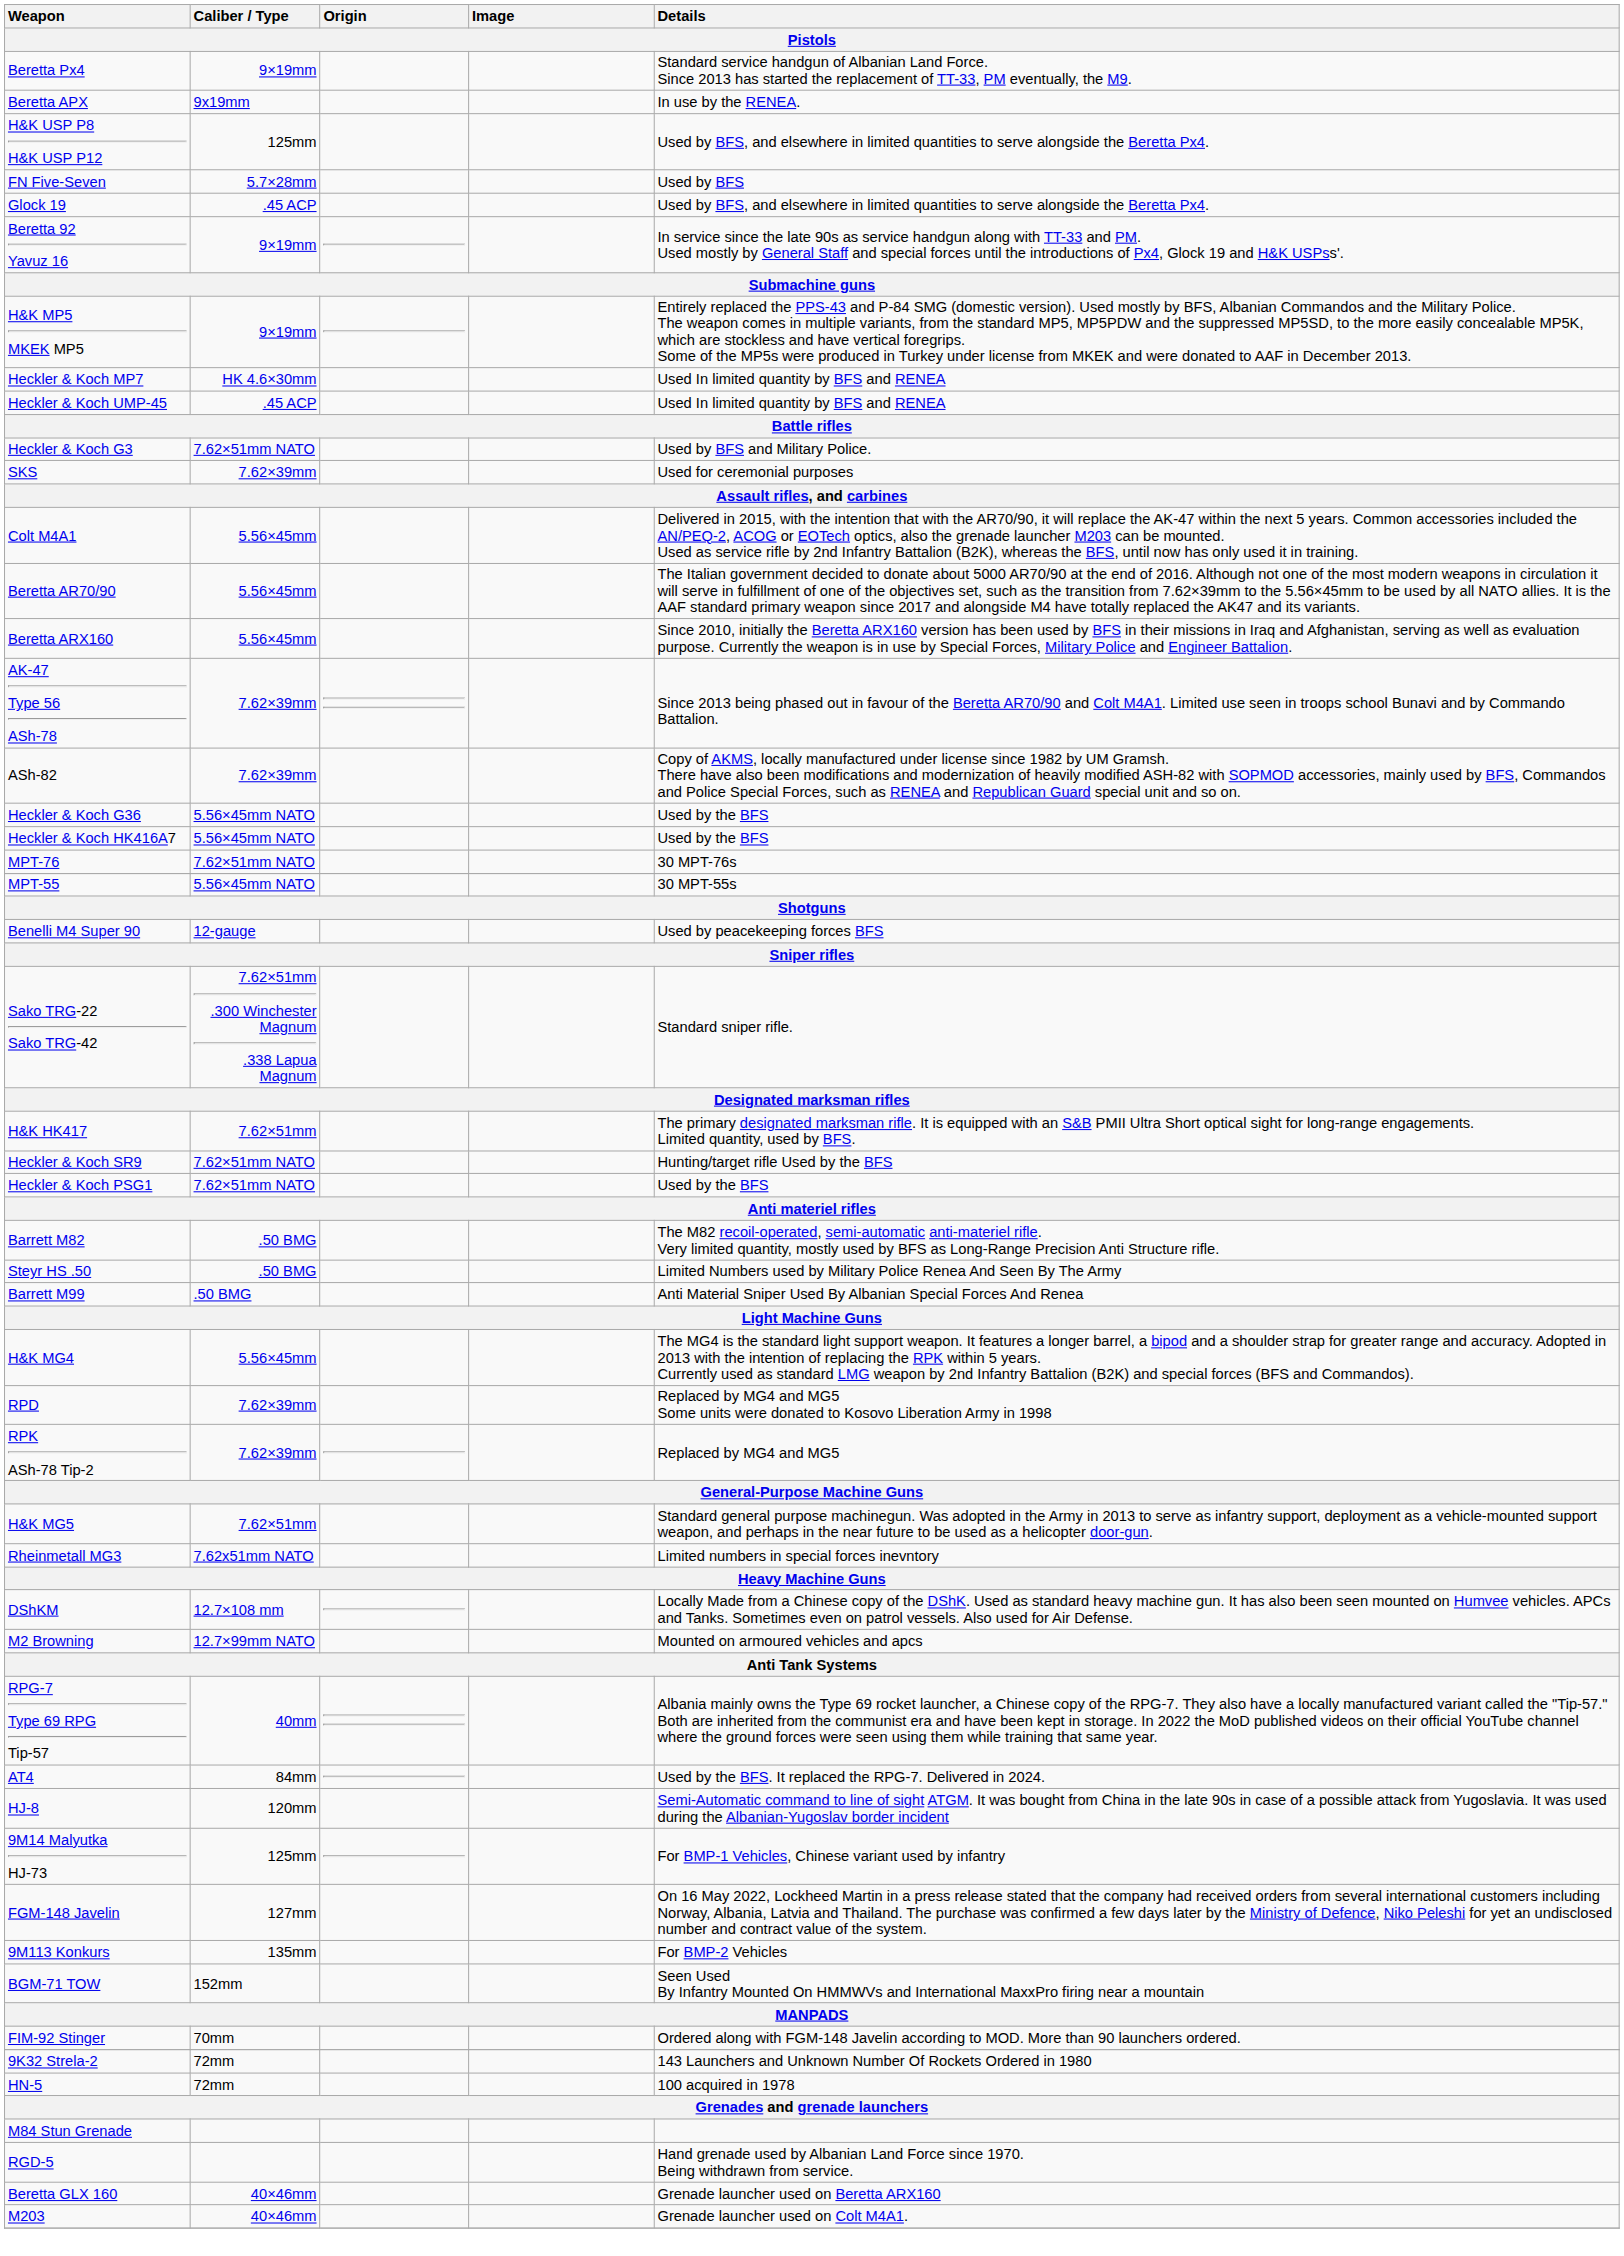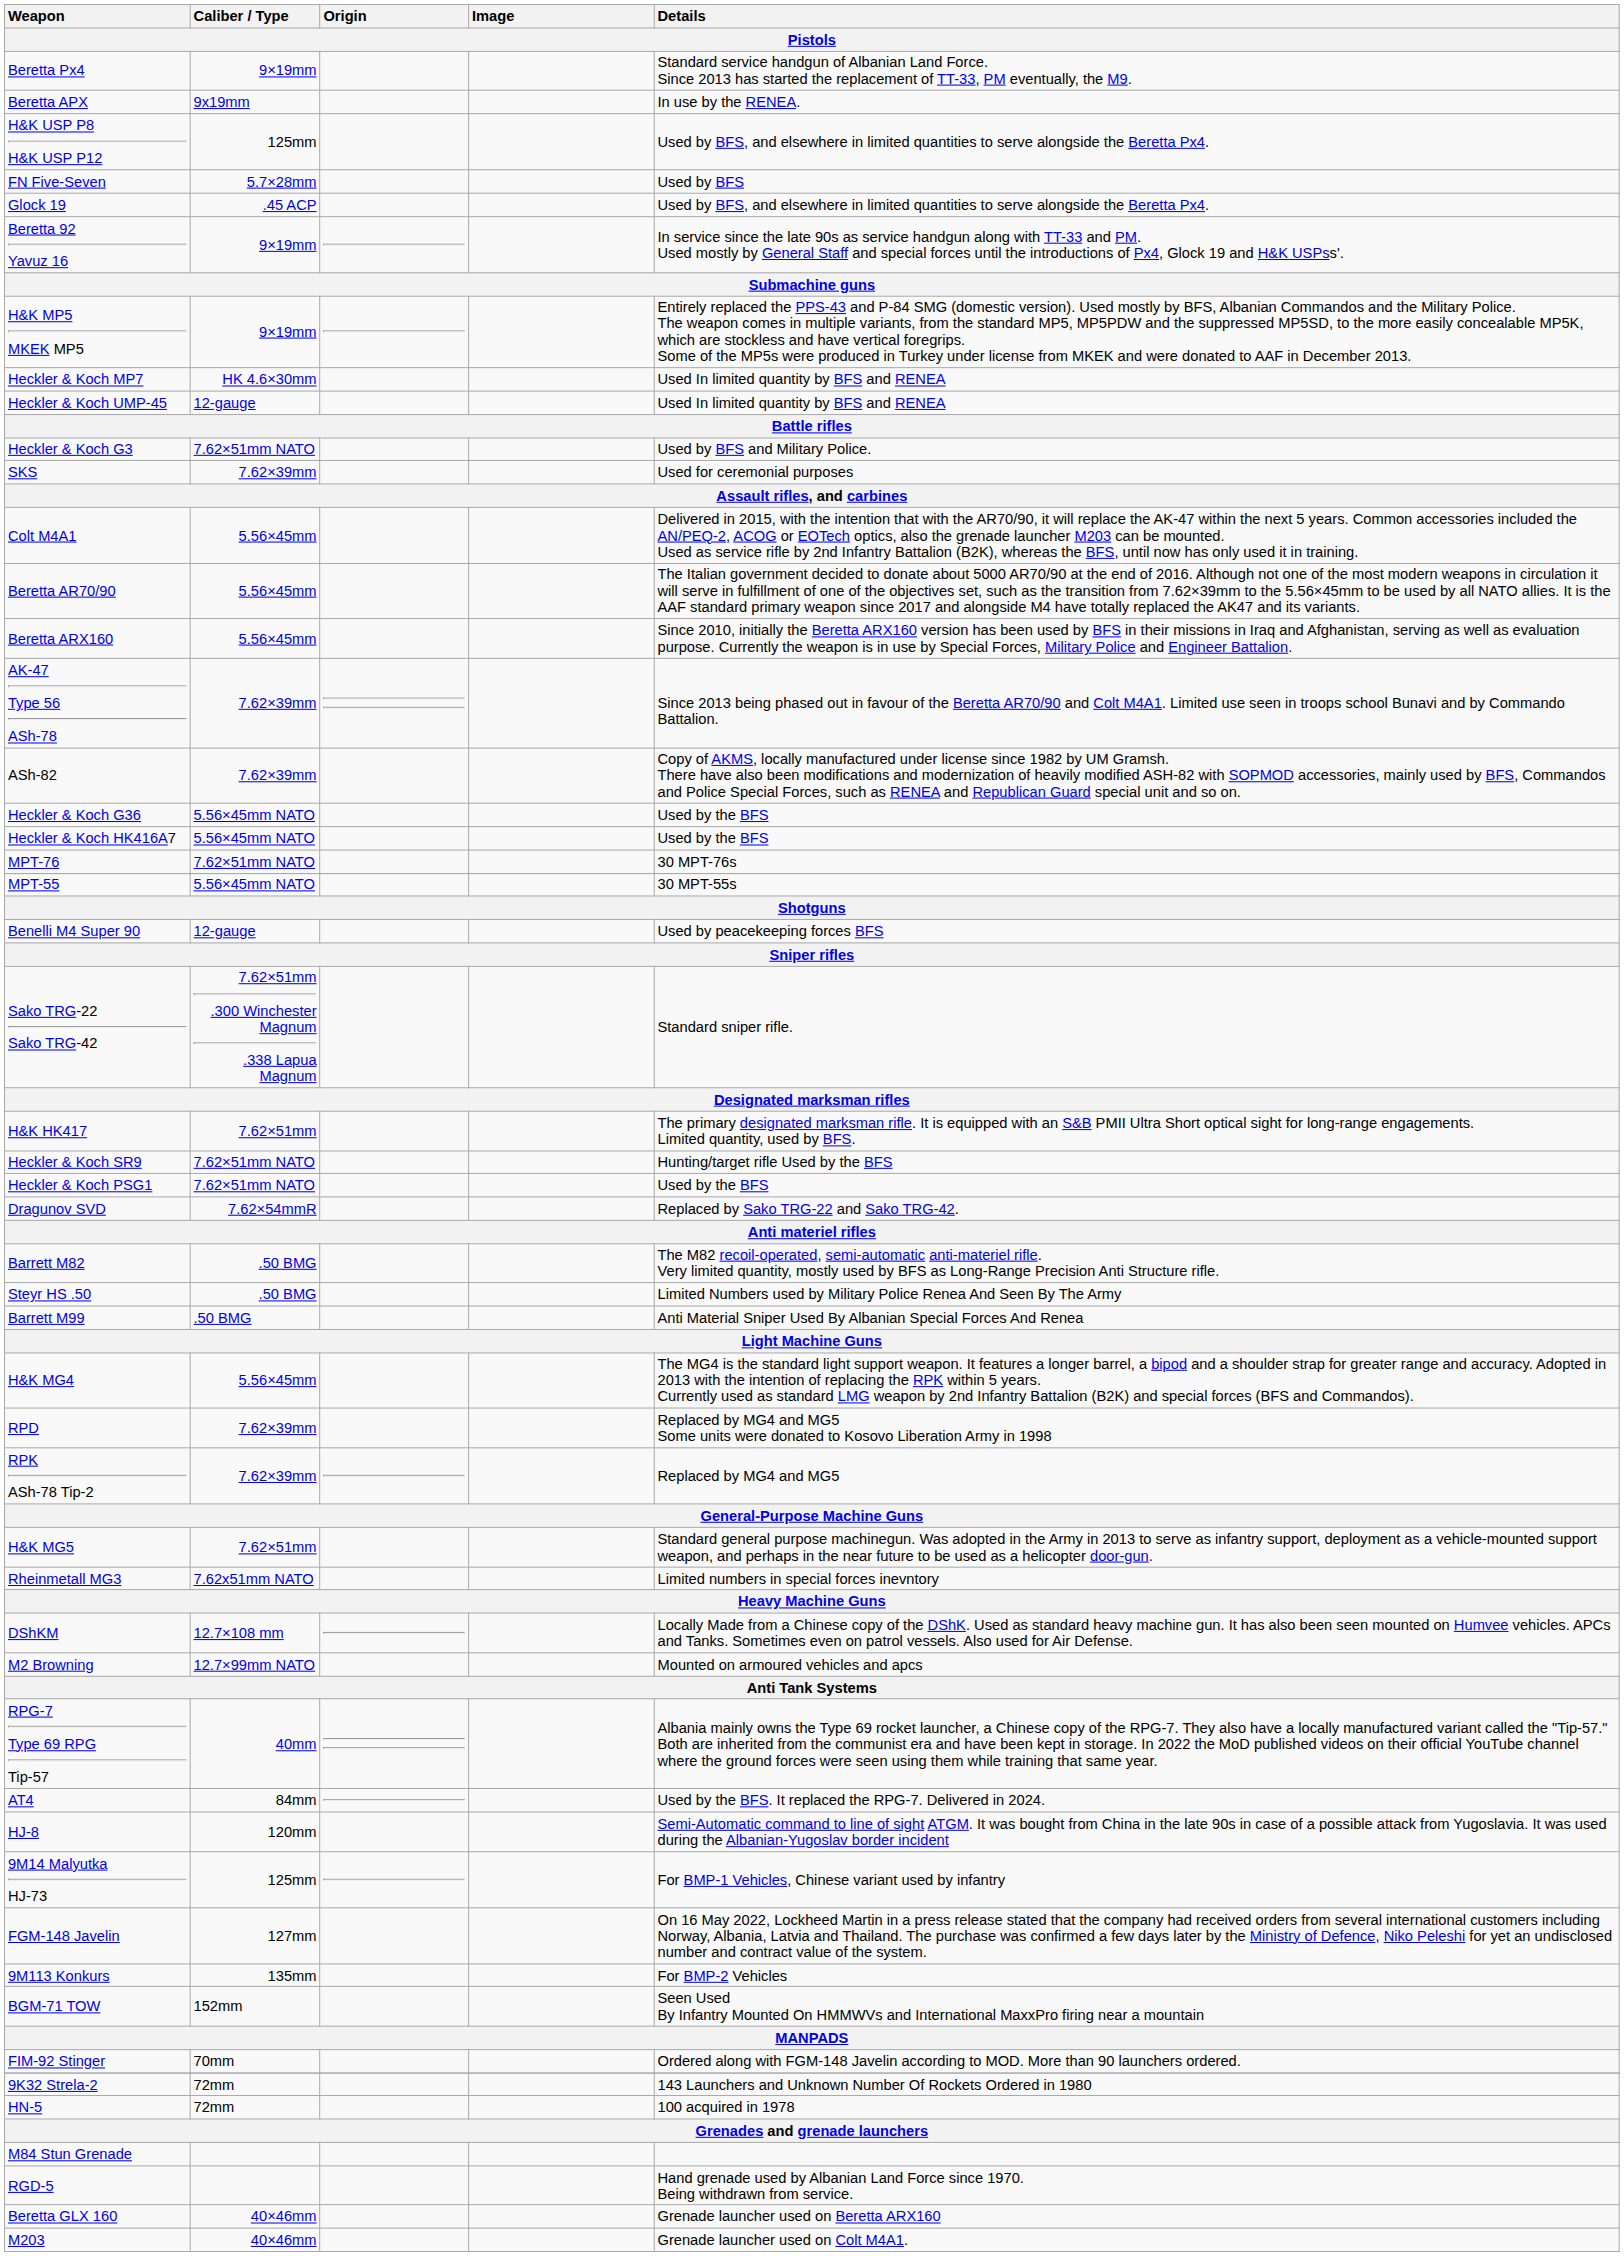(290, 403) .45 ACP -> (225, 403) 12-gauge
+ row: (57, 1208)
